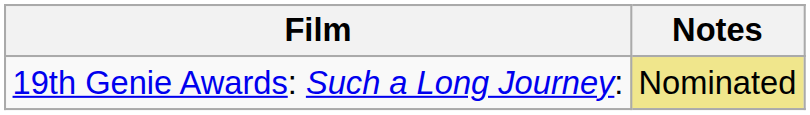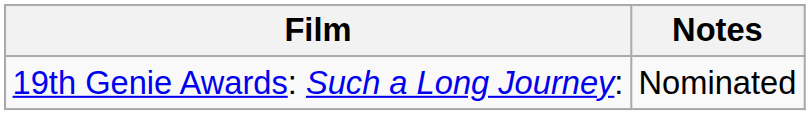(717, 82) khaki background -> (717, 82) no background
